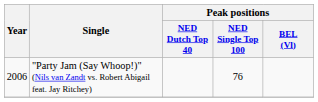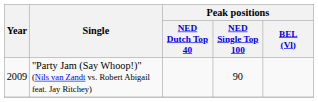(17, 77) 2006 -> (17, 77) 2009
(238, 77) 76 -> (238, 77) 90
